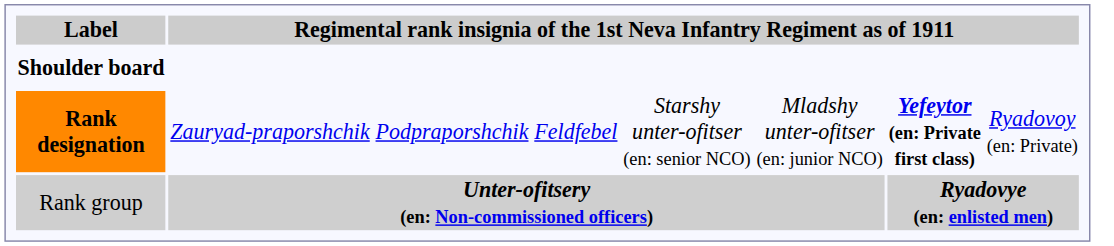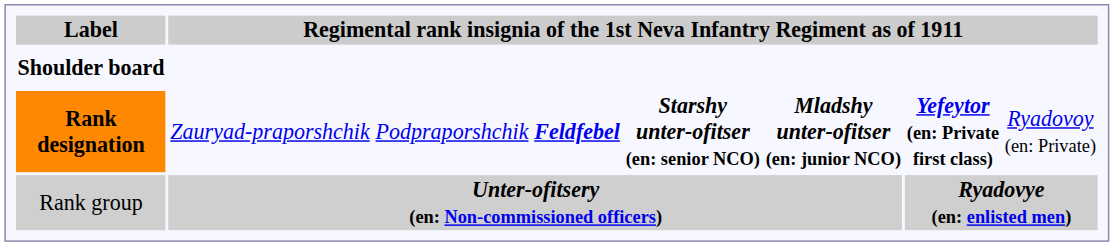(576, 131) normal -> (577, 131) bold
(687, 131) normal -> (693, 131) bold
(820, 131) normal -> (833, 131) bold
